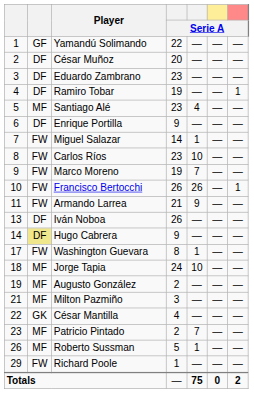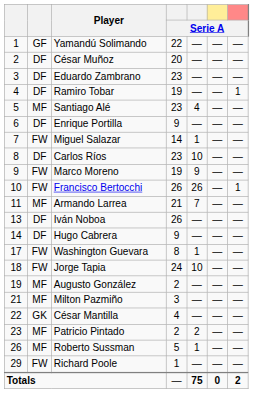(40, 156) FW -> (40, 156) DF
(197, 172) 7 -> (197, 172) 9
(40, 204) FW -> (40, 204) MF
(197, 204) 9 -> (197, 204) 7
(40, 236) khaki background -> (40, 236) no background
(40, 268) MF -> (40, 268) FW
(197, 332) 7 -> (197, 332) 2
